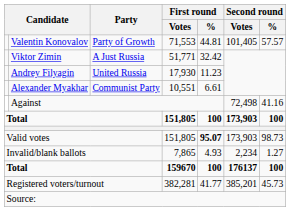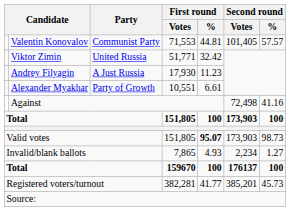(124, 42) Party of Growth -> (126, 42) Communist Party
(118, 57) A Just Russia -> (119, 57) United Russia
(119, 73) United Russia -> (118, 73) A Just Russia
(126, 88) Communist Party -> (124, 88) Party of Growth
